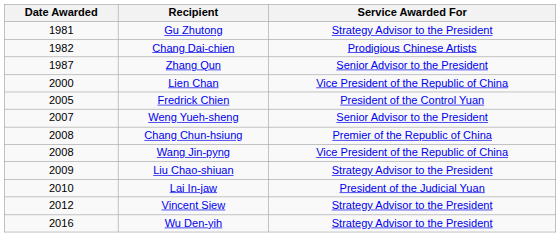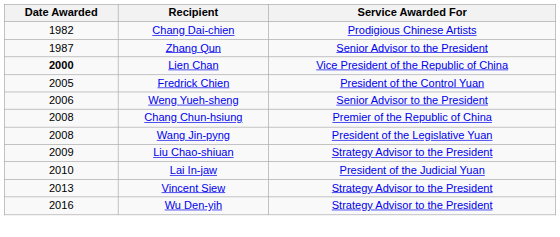- row: (193, 30)
(61, 83) normal -> (61, 65) bold
(61, 118) 2007 -> (61, 100) 2006
(412, 153) Vice President of the Republic of China -> (412, 135) President of the Legislative Yuan
(61, 205) 2012 -> (61, 188) 2013
